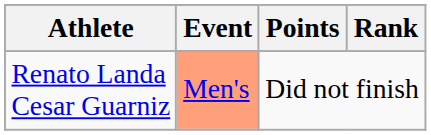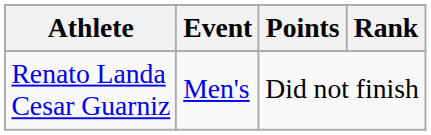(216, 89) lightsalmon background -> (216, 89) no background
